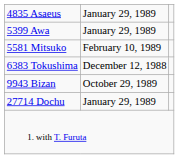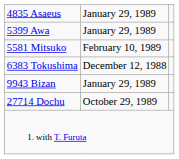(120, 83) October 29, 1989 -> (119, 83) January 29, 1989
(119, 101) January 29, 1989 -> (120, 101) October 29, 1989
